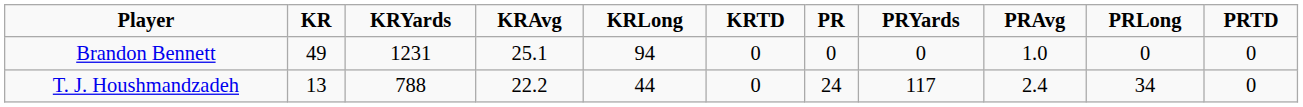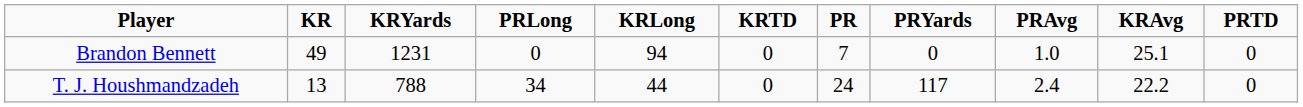columns swapped: (529, 20) <-> (1145, 20)
(831, 53) 0 -> (843, 53) 7
